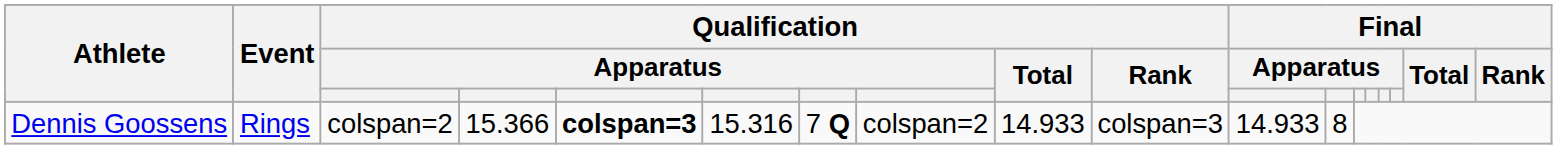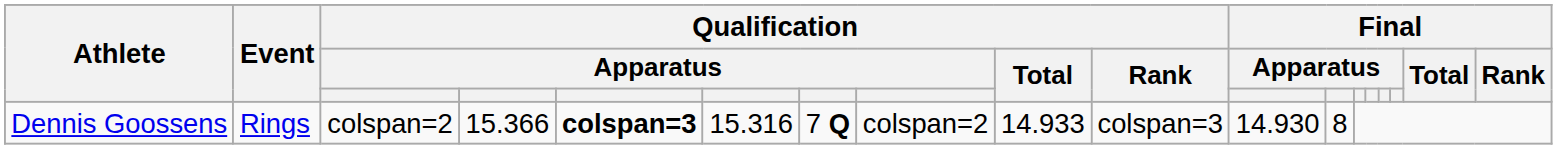(1278, 123) 14.933 -> (1278, 123) 14.930
